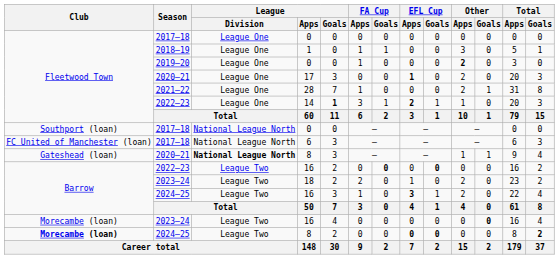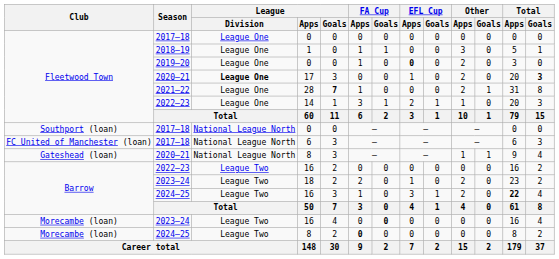(412, 63) normal -> (412, 63) bold
(463, 63) bold -> (463, 63) normal
(244, 77) normal -> (244, 77) bold
(412, 77) bold -> (412, 77) normal
(540, 77) normal -> (540, 77) bold
(335, 90) normal -> (335, 90) bold
(335, 103) bold -> (335, 103) normal
(412, 103) bold -> (412, 103) normal
(244, 155) bold -> (244, 155) normal
(386, 169) bold -> (386, 169) normal
(437, 169) bold -> (437, 169) normal
(412, 195) bold -> (412, 195) normal
(514, 195) normal -> (514, 195) bold
(386, 221) normal -> (386, 221) bold
(489, 221) bold -> (489, 221) normal
(79, 234) bold -> (79, 234) normal
(360, 234) normal -> (360, 234) bold
(412, 234) bold -> (412, 234) normal
(437, 234) bold -> (437, 234) normal
(540, 234) bold -> (540, 234) normal
